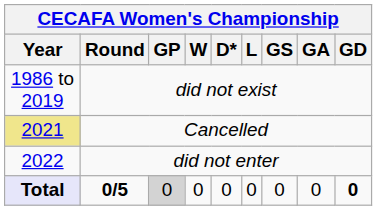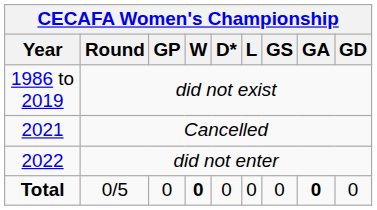(43, 130) khaki background -> (43, 130) no background
(43, 190) lavender background -> (43, 190) no background
(115, 190) bold -> (115, 190) normal
(167, 190) lightgrey background -> (167, 190) no background
(198, 190) normal -> (198, 190) bold
(316, 190) normal -> (316, 190) bold
(353, 190) bold -> (353, 190) normal
